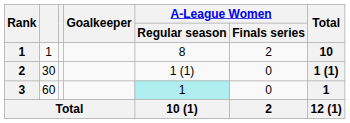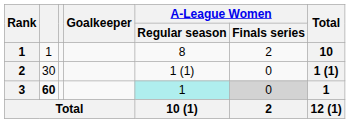(49, 90) normal -> (49, 90) bold
(269, 90) no background -> (269, 90) lightgrey background
